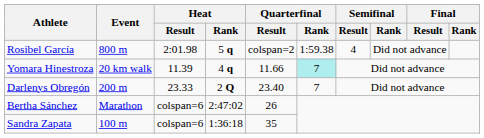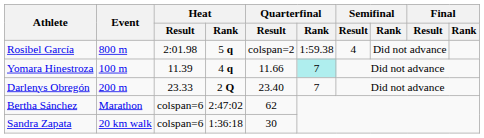(125, 68) 20 km walk -> (113, 68) 100 m
(271, 105) 26 -> (271, 105) 62
(113, 124) 100 m -> (125, 124) 20 km walk
(271, 124) 35 -> (271, 124) 30
